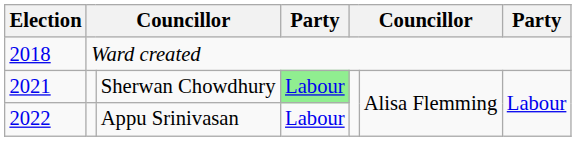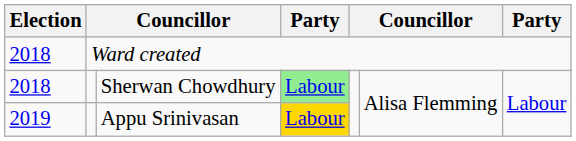(30, 86) 2021 -> (30, 86) 2018
(30, 119) 2022 -> (30, 119) 2019
(315, 119) no background -> (315, 119) gold background
